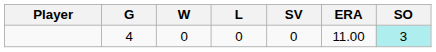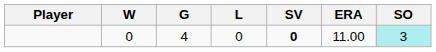columns swapped: (129, 15) <-> (184, 15)
(294, 36) normal -> (294, 36) bold
